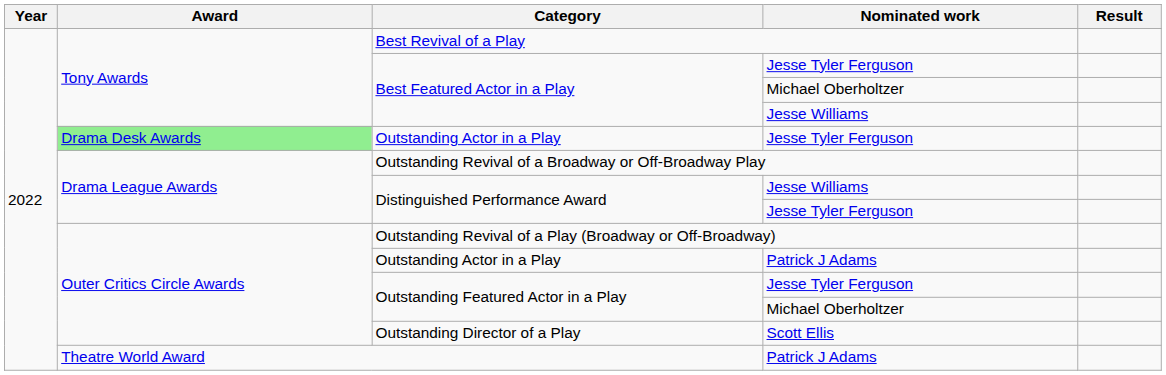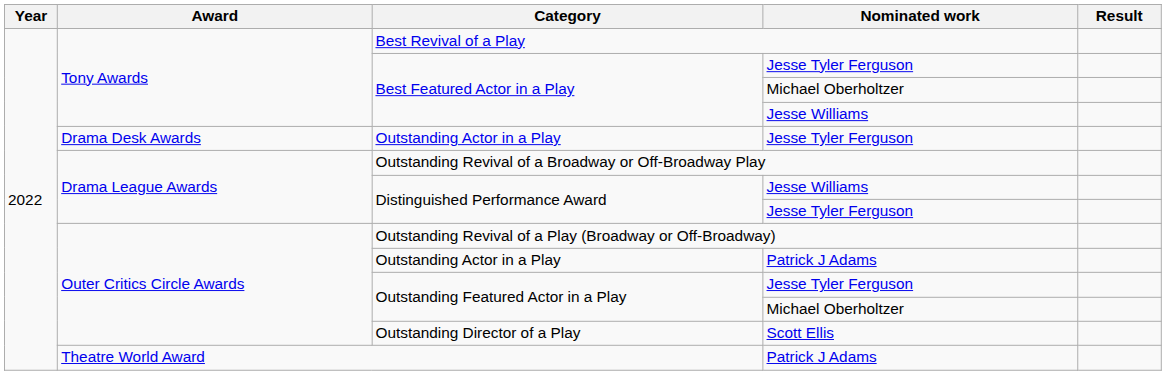(131, 138) lightgreen background -> (131, 138) no background
